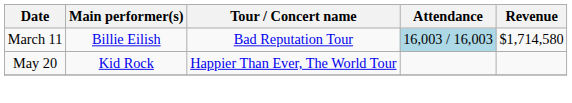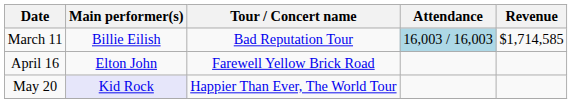(532, 40) $1,714,580 -> (532, 40) $1,714,585
+ row: (35, 63)
(126, 63) no background -> (126, 87) lavender background
